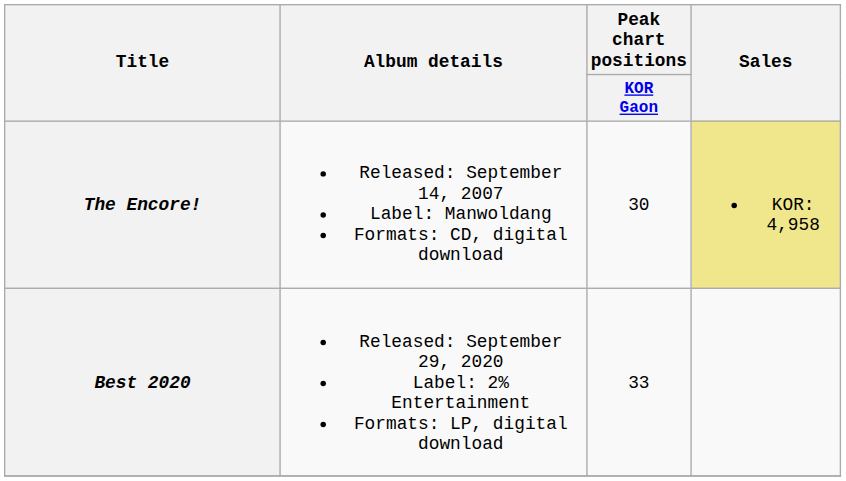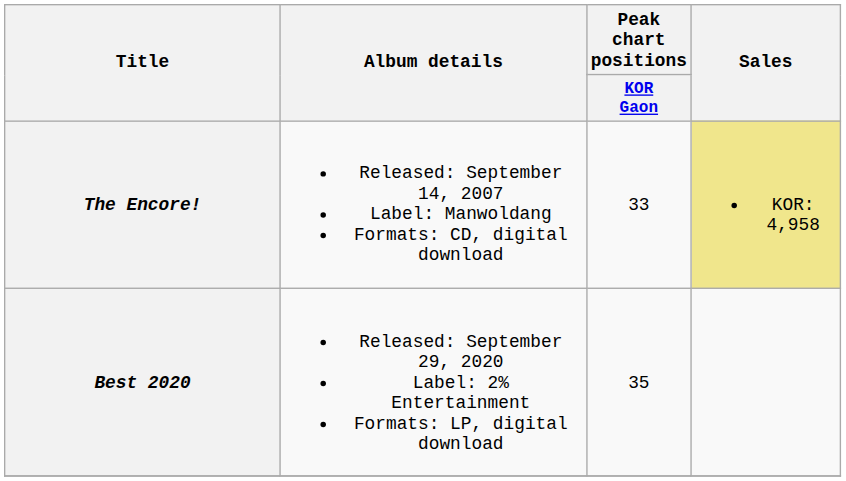(639, 205) 30 -> (639, 205) 33
(639, 382) 33 -> (639, 382) 35
